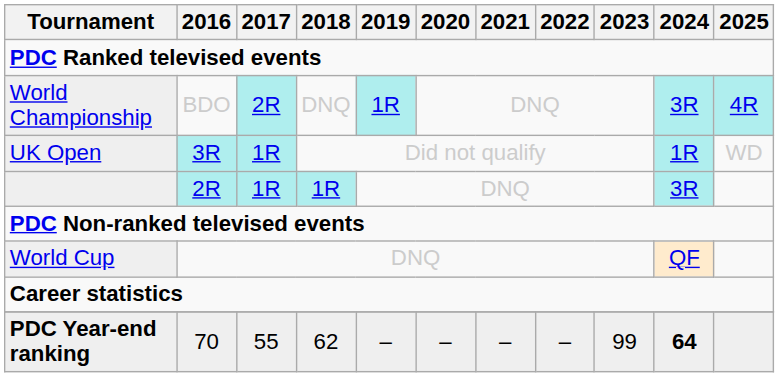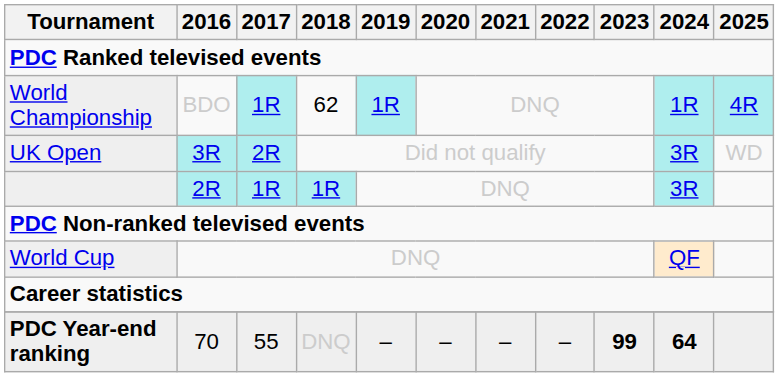(266, 105) 2R -> (266, 105) 1R
(326, 105) DNQ -> (326, 105) 62
(684, 105) 3R -> (684, 105) 1R
(266, 152) 1R -> (266, 152) 2R
(684, 152) 1R -> (684, 152) 3R
(326, 341) 62 -> (326, 341) DNQ
(625, 341) normal -> (625, 341) bold
